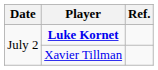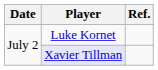(83, 34) bold -> (83, 34) normal
(83, 55) no background -> (83, 55) lavender background
